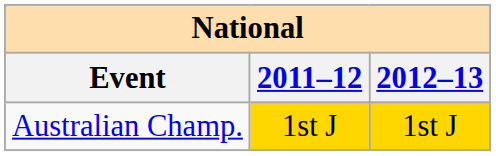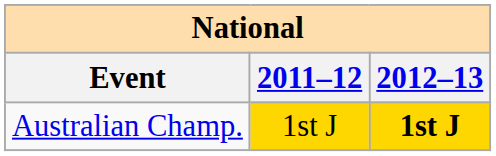(430, 125) normal -> (430, 125) bold
